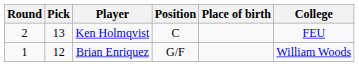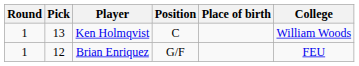(24, 33) 2 -> (24, 33) 1
(314, 33) FEU -> (314, 33) William Woods
(314, 52) William Woods -> (314, 52) FEU
